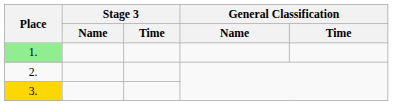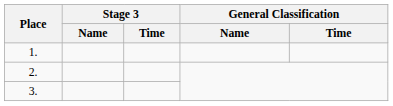(33, 52) lightgreen background -> (33, 52) no background
(33, 91) gold background -> (33, 91) no background
